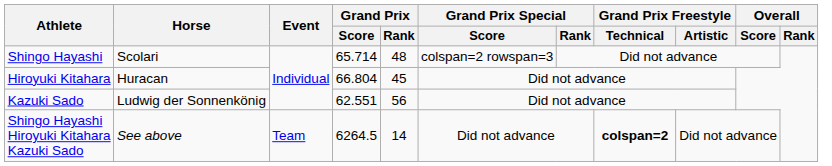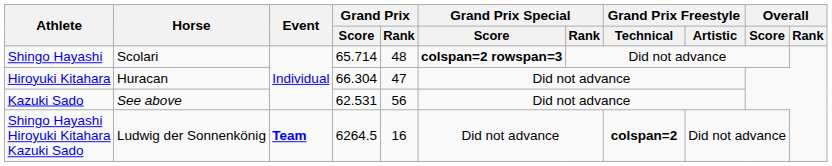(487, 57) normal -> (492, 57) bold
(356, 79) 66.804 -> (356, 79) 66.304
(399, 79) 45 -> (399, 79) 47
(191, 100) Ludwig der Sonnenkönig -> (149, 100) See above
(356, 100) 62.551 -> (356, 100) 62.531
(149, 136) See above -> (191, 136) Ludwig der Sonnenkönig
(289, 136) normal -> (289, 136) bold
(399, 136) 14 -> (399, 136) 16
